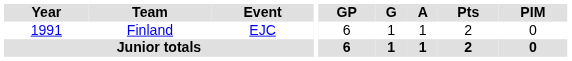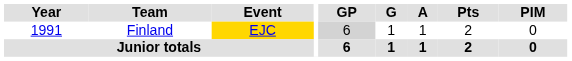(263, 30) no background -> (263, 30) gold background
(347, 30) no background -> (347, 30) lightgrey background
